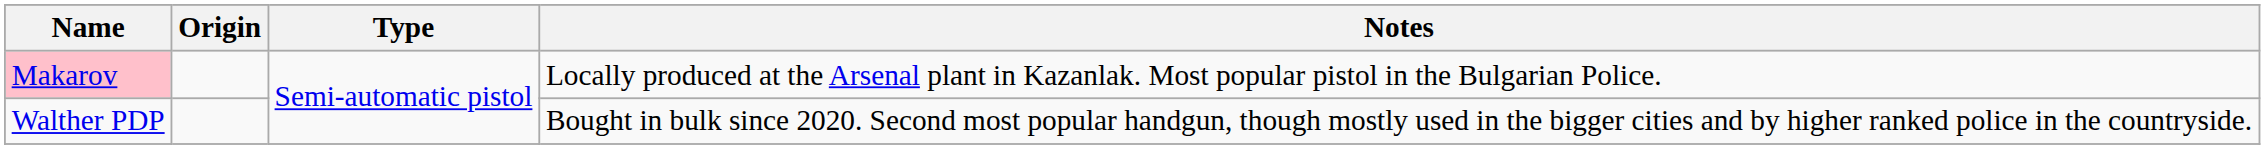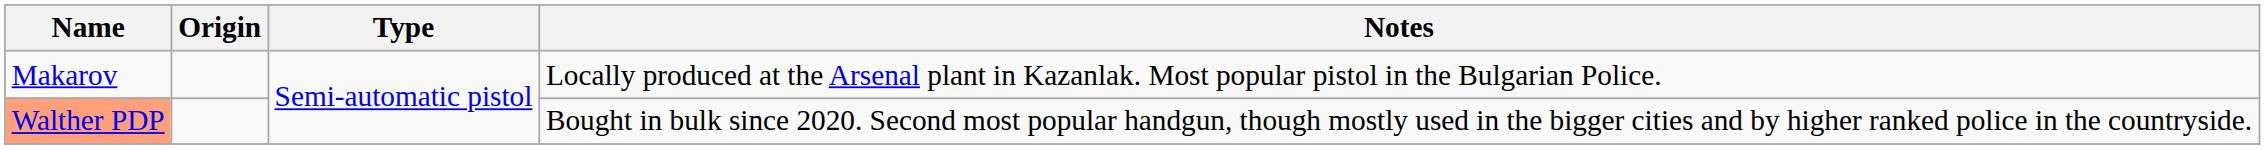(65, 74) pink background -> (65, 74) no background
(88, 120) no background -> (88, 120) lightsalmon background
